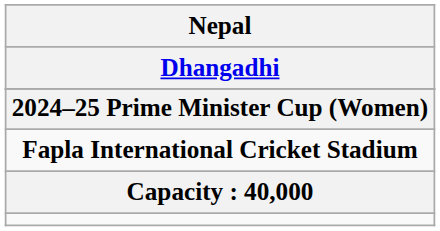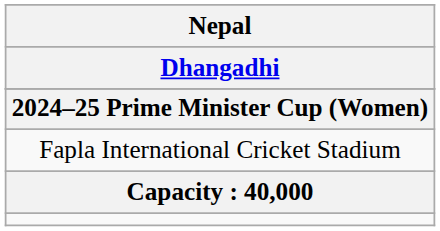(220, 150) bold -> (220, 150) normal
